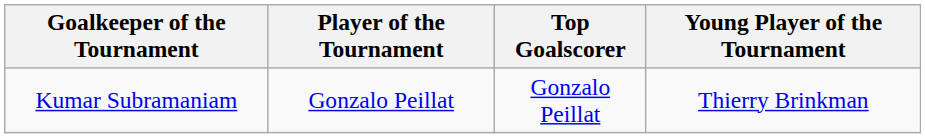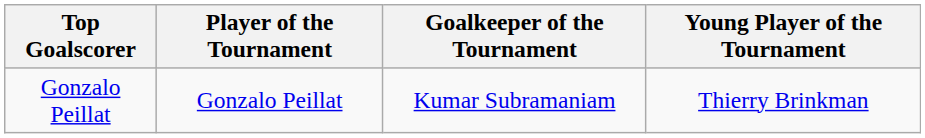columns swapped: (570, 36) <-> (136, 36)
